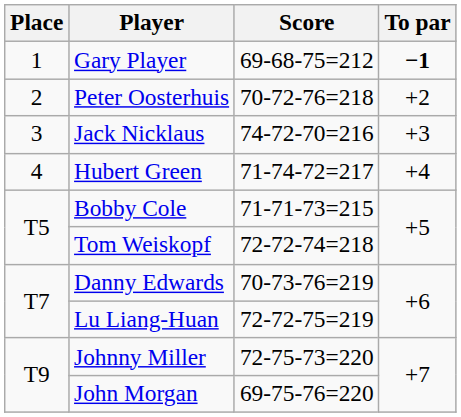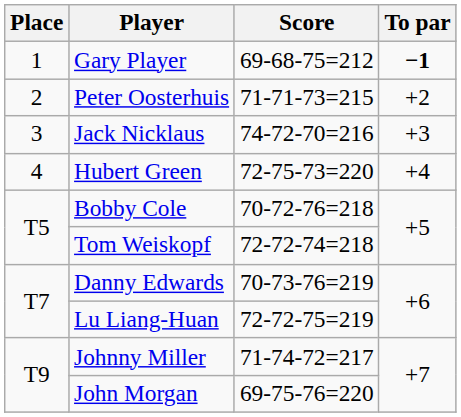(307, 97) 70-72-76=218 -> (307, 97) 71-71-73=215
(307, 171) 71-74-72=217 -> (307, 171) 72-75-73=220
(307, 208) 71-71-73=215 -> (307, 208) 70-72-76=218
(307, 356) 72-75-73=220 -> (307, 356) 71-74-72=217
